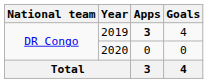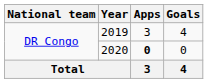(147, 32) bold -> (147, 32) normal
(147, 51) normal -> (147, 51) bold
